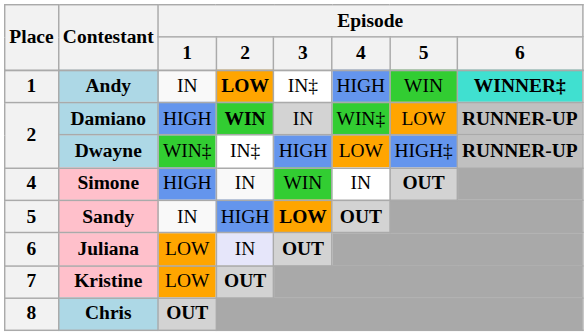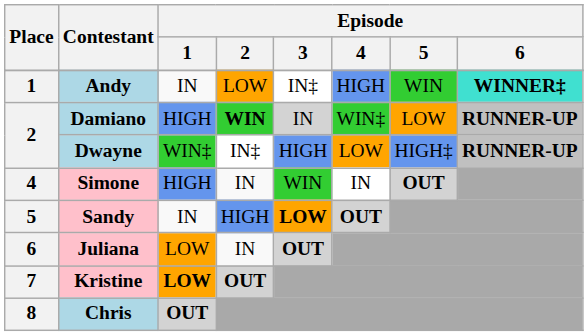(245, 86) bold -> (245, 86) normal
(245, 249) lavender background -> (245, 249) no background
(187, 281) normal -> (187, 281) bold
